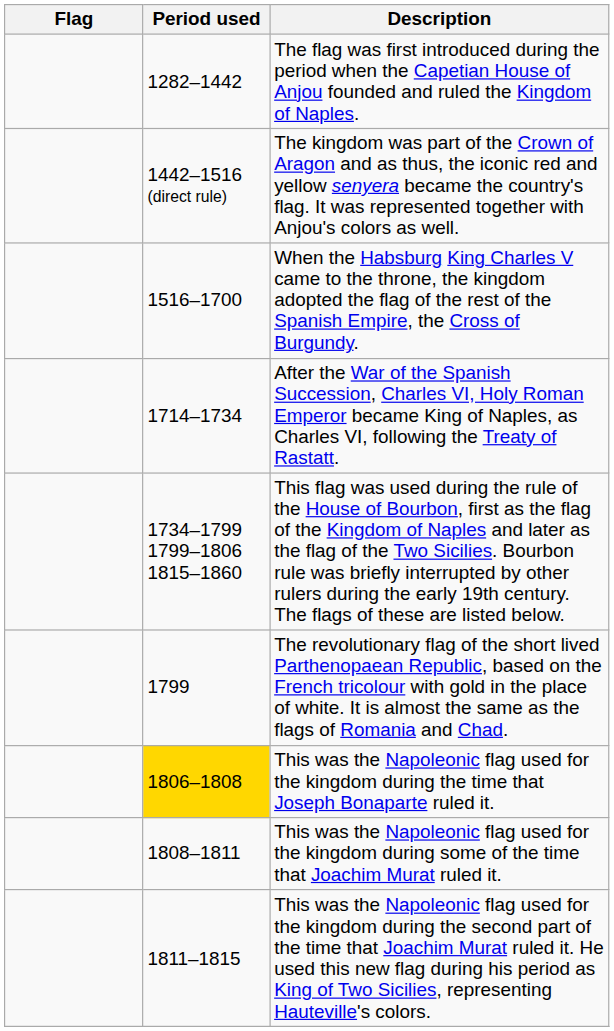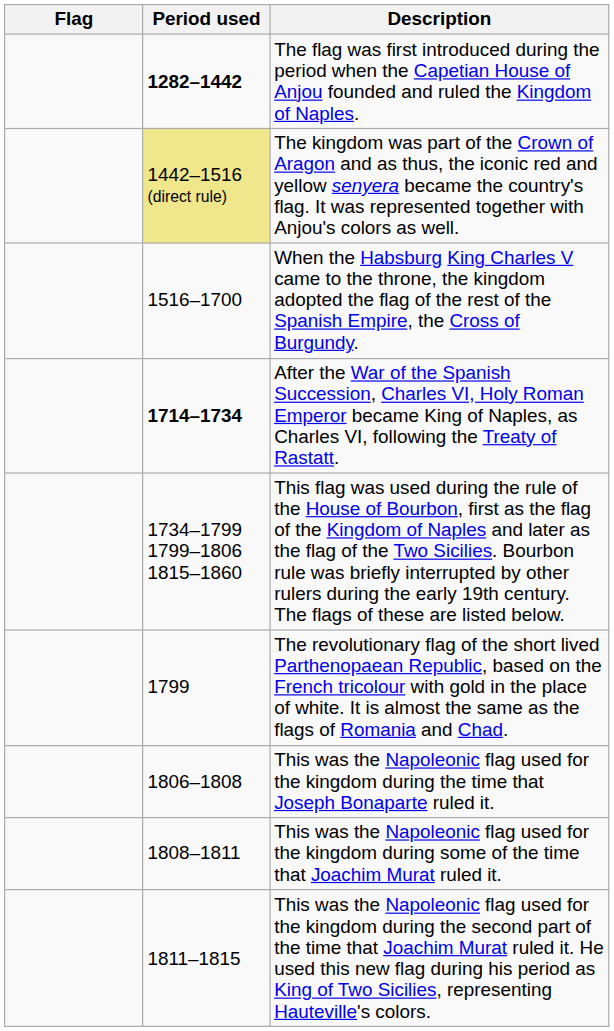(195, 81) normal -> (195, 81) bold
(195, 185) no background -> (195, 185) khaki background
(195, 415) normal -> (195, 415) bold
(195, 781) gold background -> (195, 781) no background
